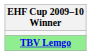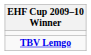(46, 43) lightgreen background -> (46, 43) no background
